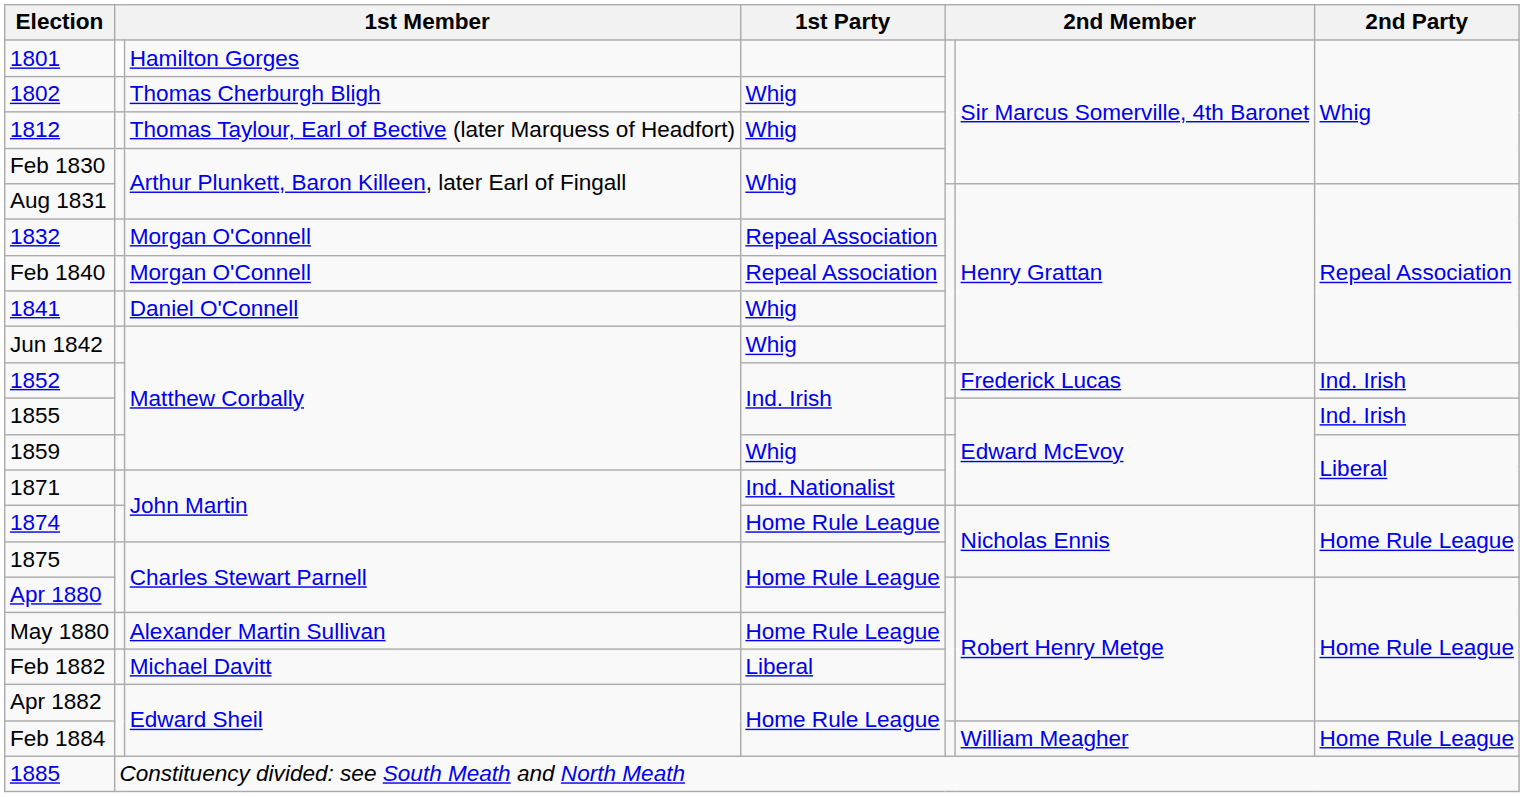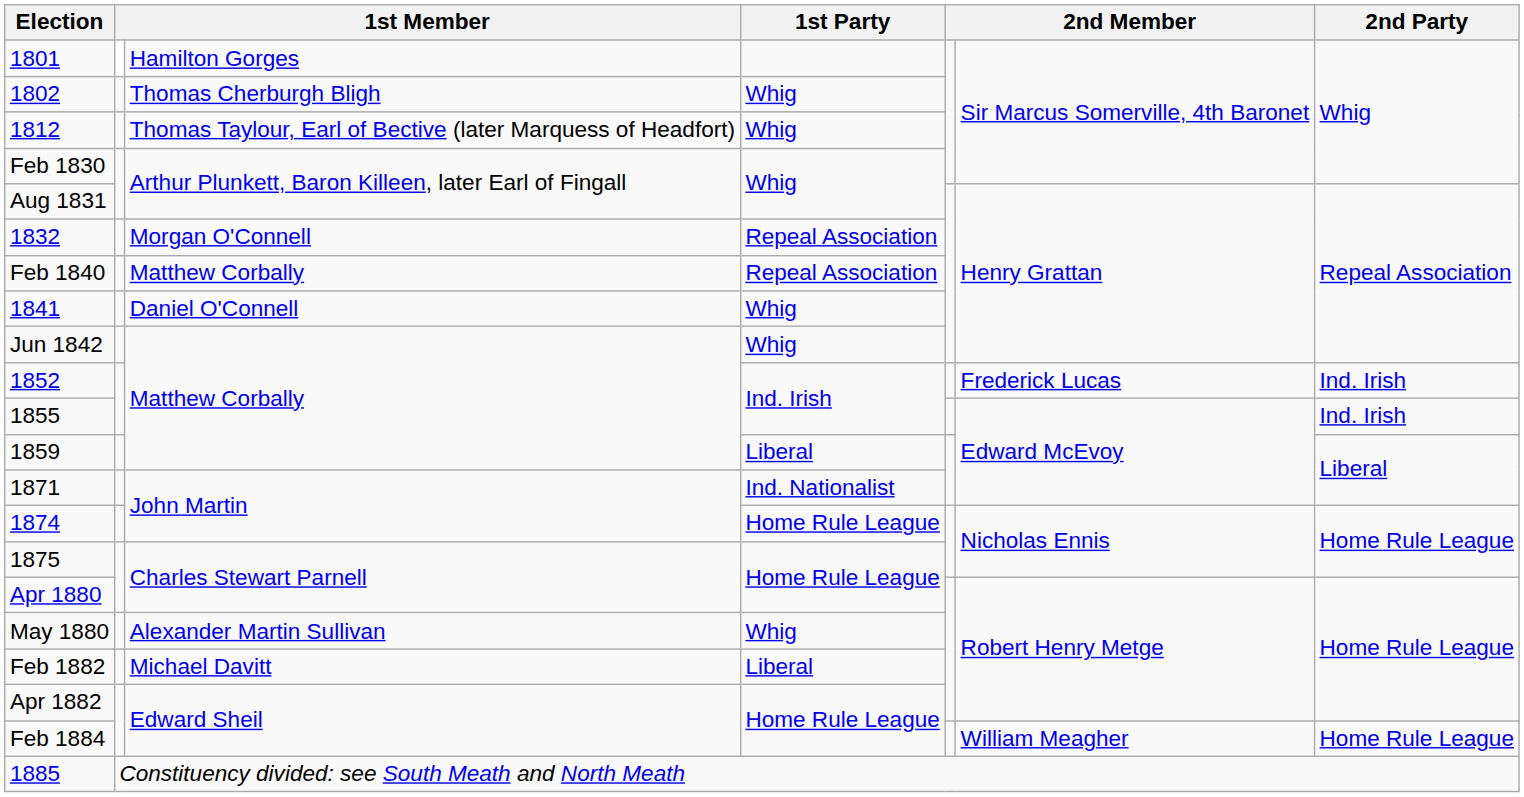(220, 272) Morgan O'Connell -> (217, 272) Matthew Corbally
(771, 451) Whig -> (779, 451) Liberal
(843, 630) Home Rule League -> (771, 630) Whig
